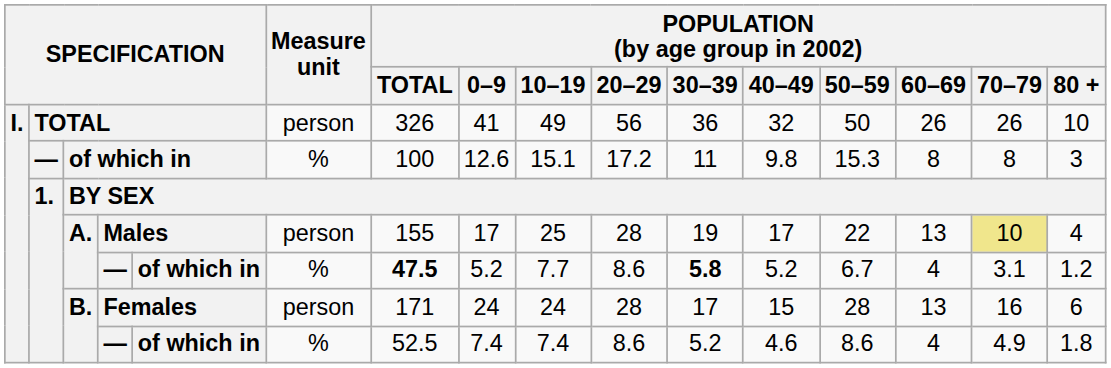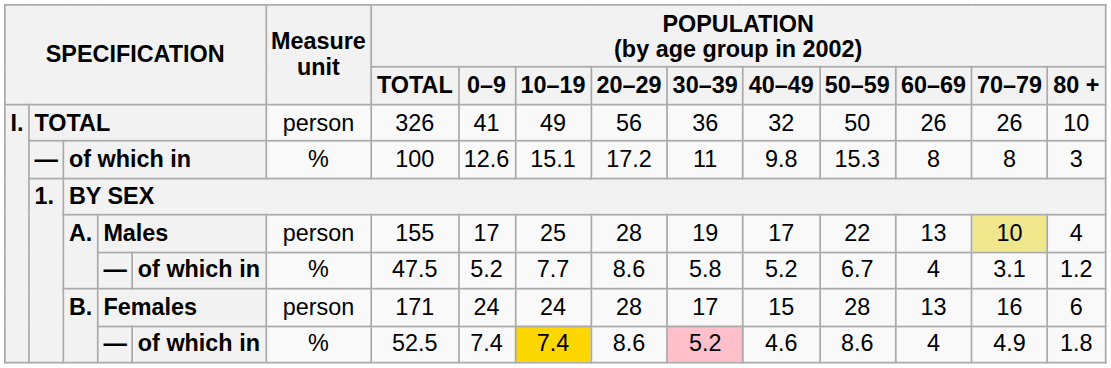(415, 270) bold -> (415, 270) normal
(705, 270) bold -> (705, 270) normal
(553, 344) no background -> (553, 344) gold background
(705, 344) no background -> (705, 344) pink background
